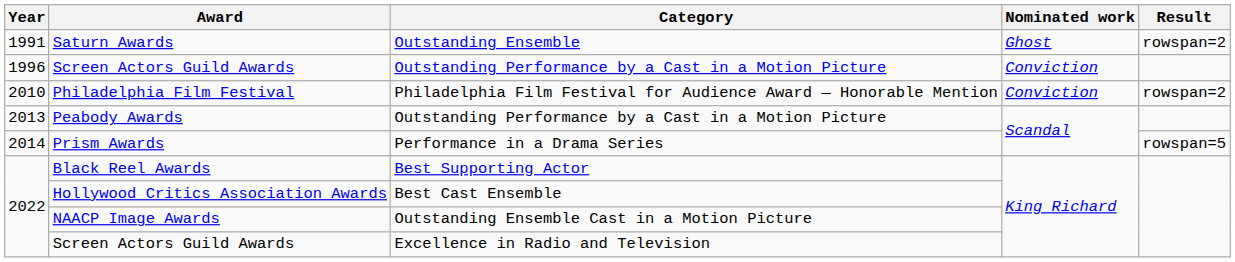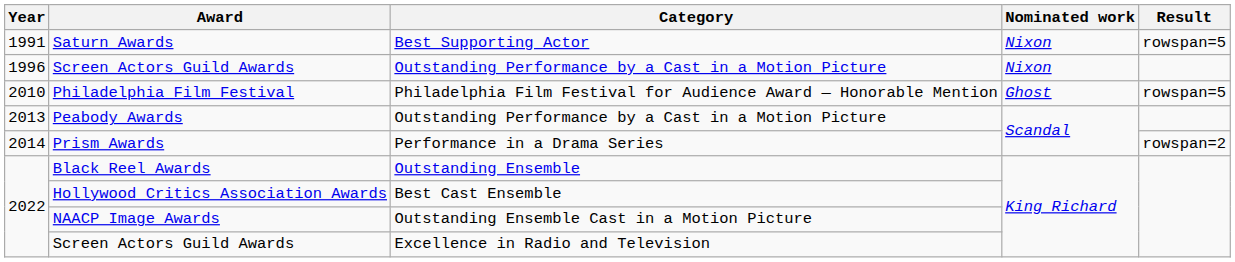(487, 42) Outstanding Ensemble -> (492, 42) Best Supporting Actor
(1028, 42) Ghost -> (1028, 42) Nixon
(1184, 42) rowspan=2 -> (1184, 42) rowspan=5
(1052, 68) Conviction -> (1028, 68) Nixon
(1052, 93) Conviction -> (1028, 93) Ghost
(1184, 93) rowspan=2 -> (1184, 93) rowspan=5
(1184, 143) rowspan=5 -> (1184, 143) rowspan=2
(492, 168) Best Supporting Actor -> (487, 168) Outstanding Ensemble
